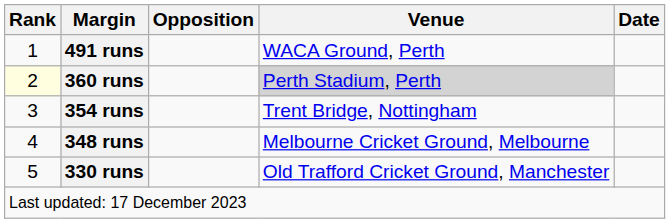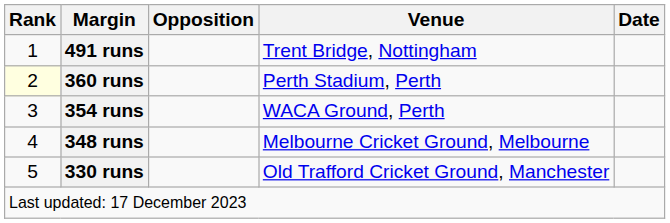(354, 50) WACA Ground, Perth -> (370, 50) Trent Bridge, Nottingham
(352, 80) lightgrey background -> (352, 80) no background
(370, 111) Trent Bridge, Nottingham -> (354, 111) WACA Ground, Perth
